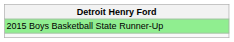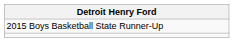(85, 26) lightgreen background -> (85, 26) no background
